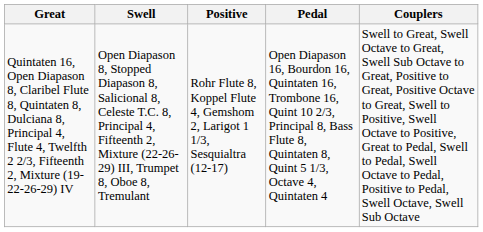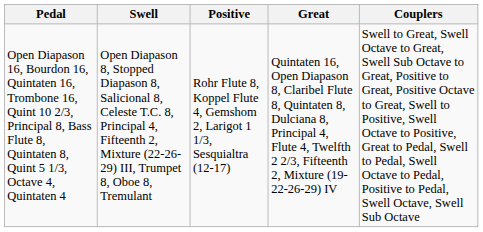columns swapped: (50, 14) <-> (312, 14)
